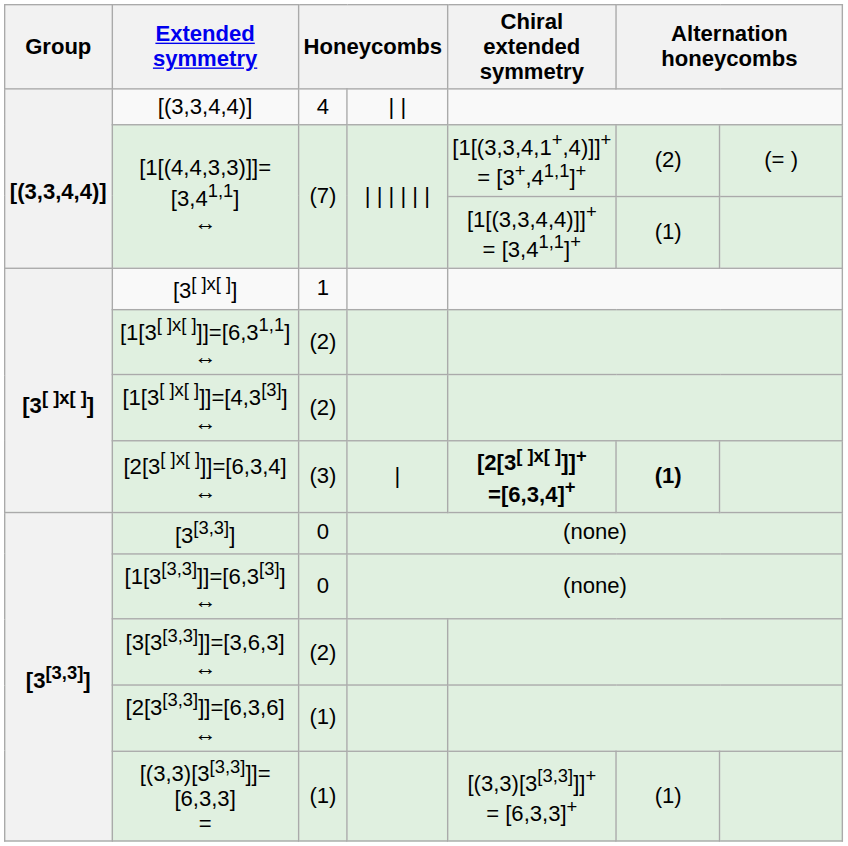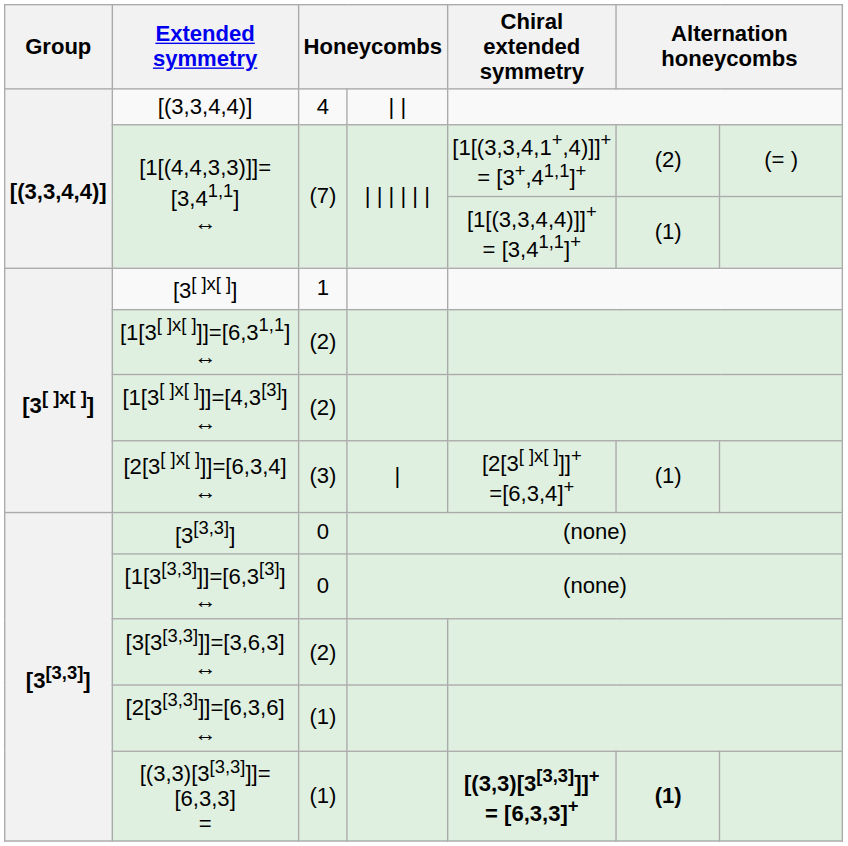(532, 476) bold -> (532, 476) normal
(668, 476) bold -> (668, 476) normal
(532, 796) normal -> (532, 796) bold
(668, 796) normal -> (668, 796) bold
